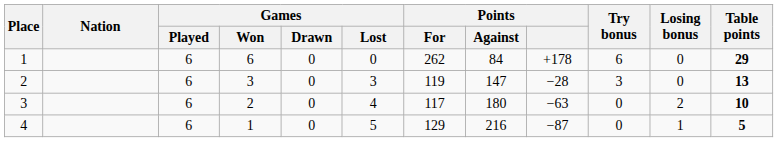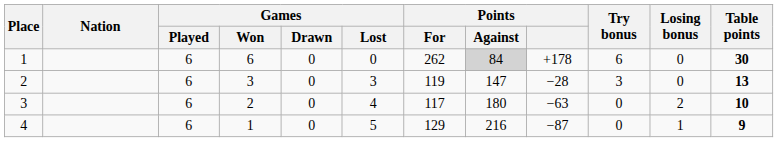(496, 59) no background -> (496, 59) lightgrey background
(742, 59) 29 -> (742, 59) 30
(742, 125) 5 -> (742, 125) 9
